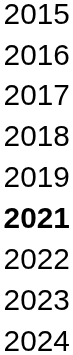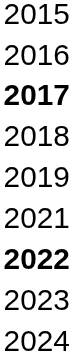(37, 95) normal -> (37, 95) bold
(37, 218) bold -> (37, 218) normal
(37, 259) normal -> (37, 259) bold
